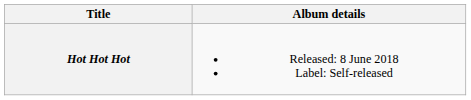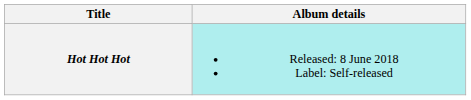(329, 66) no background -> (329, 66) paleturquoise background
